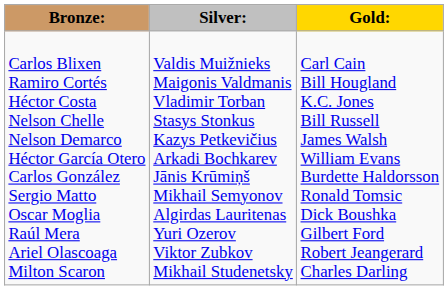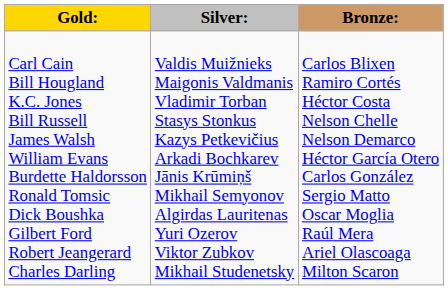columns swapped: (370, 17) <-> (77, 17)
